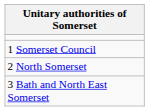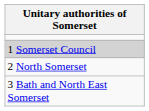(52, 49) no background -> (52, 49) lightgrey background
